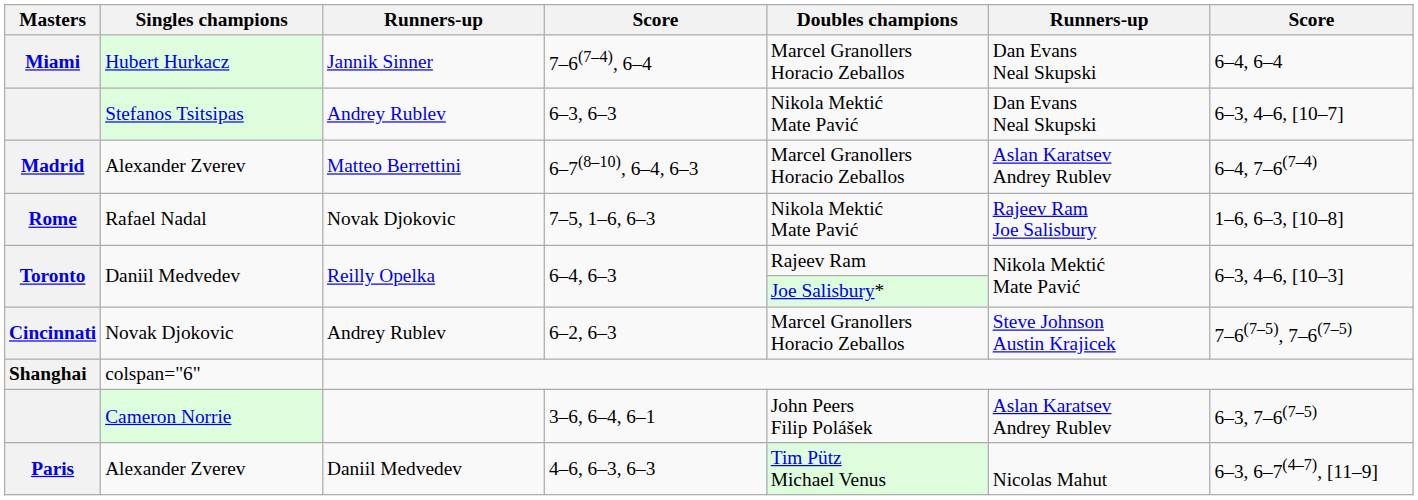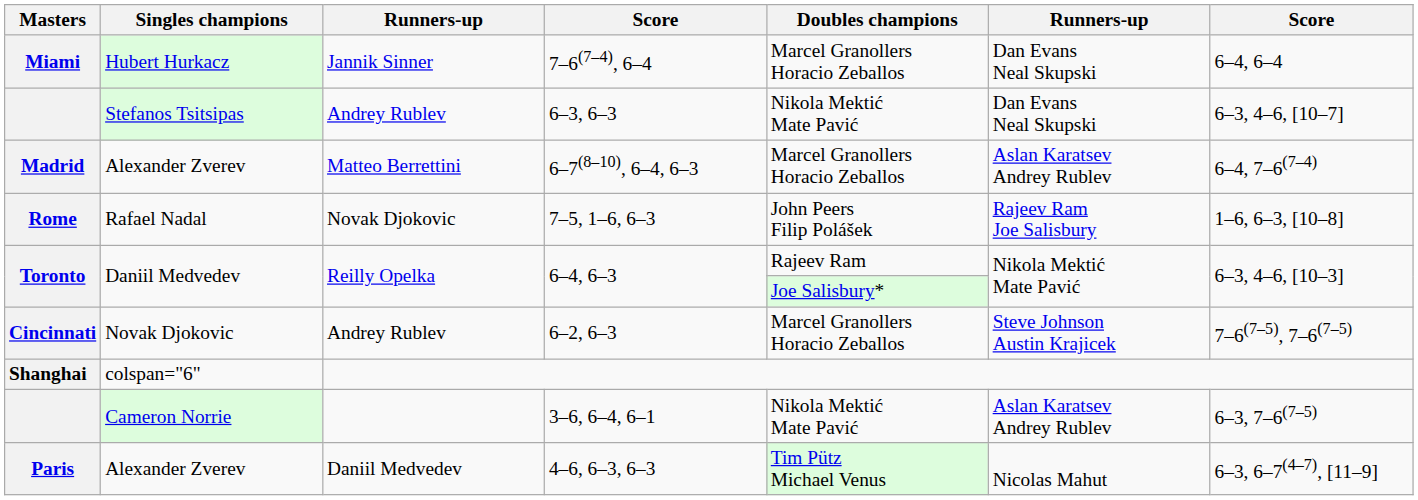(827, 218) Nikola Mektić Mate Pavić -> (822, 218) John Peers Filip Polášek
(822, 415) John Peers Filip Polášek -> (827, 415) Nikola Mektić Mate Pavić
